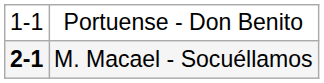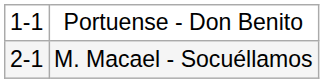(27, 59) bold -> (27, 59) normal
